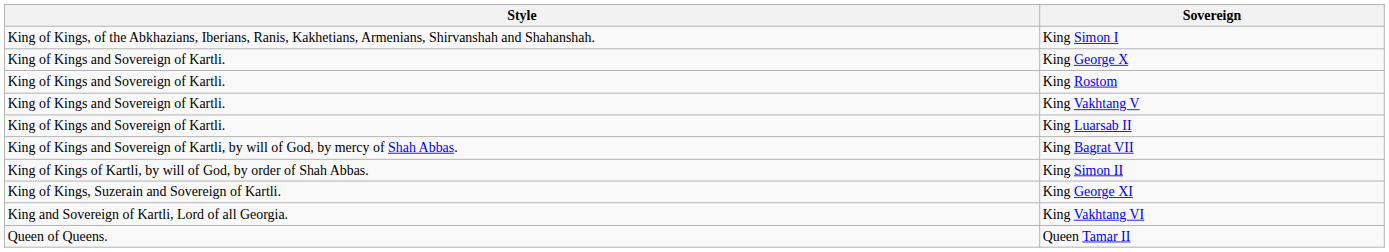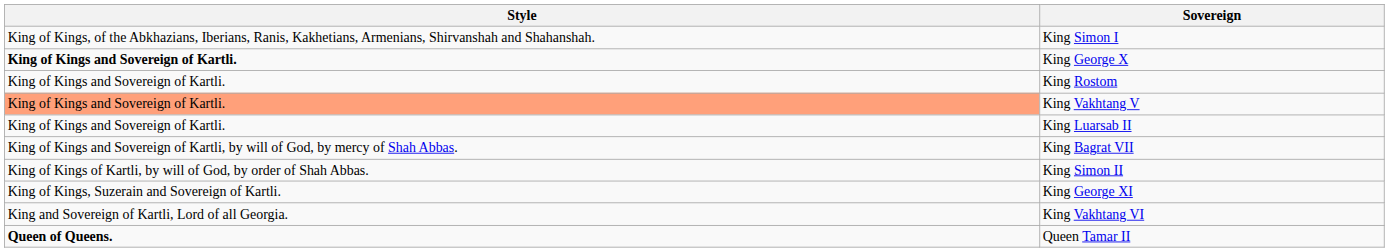(116, 59) normal -> (122, 59) bold
(116, 103) no background -> (116, 103) lightsalmon background
(58, 236) normal -> (60, 236) bold
